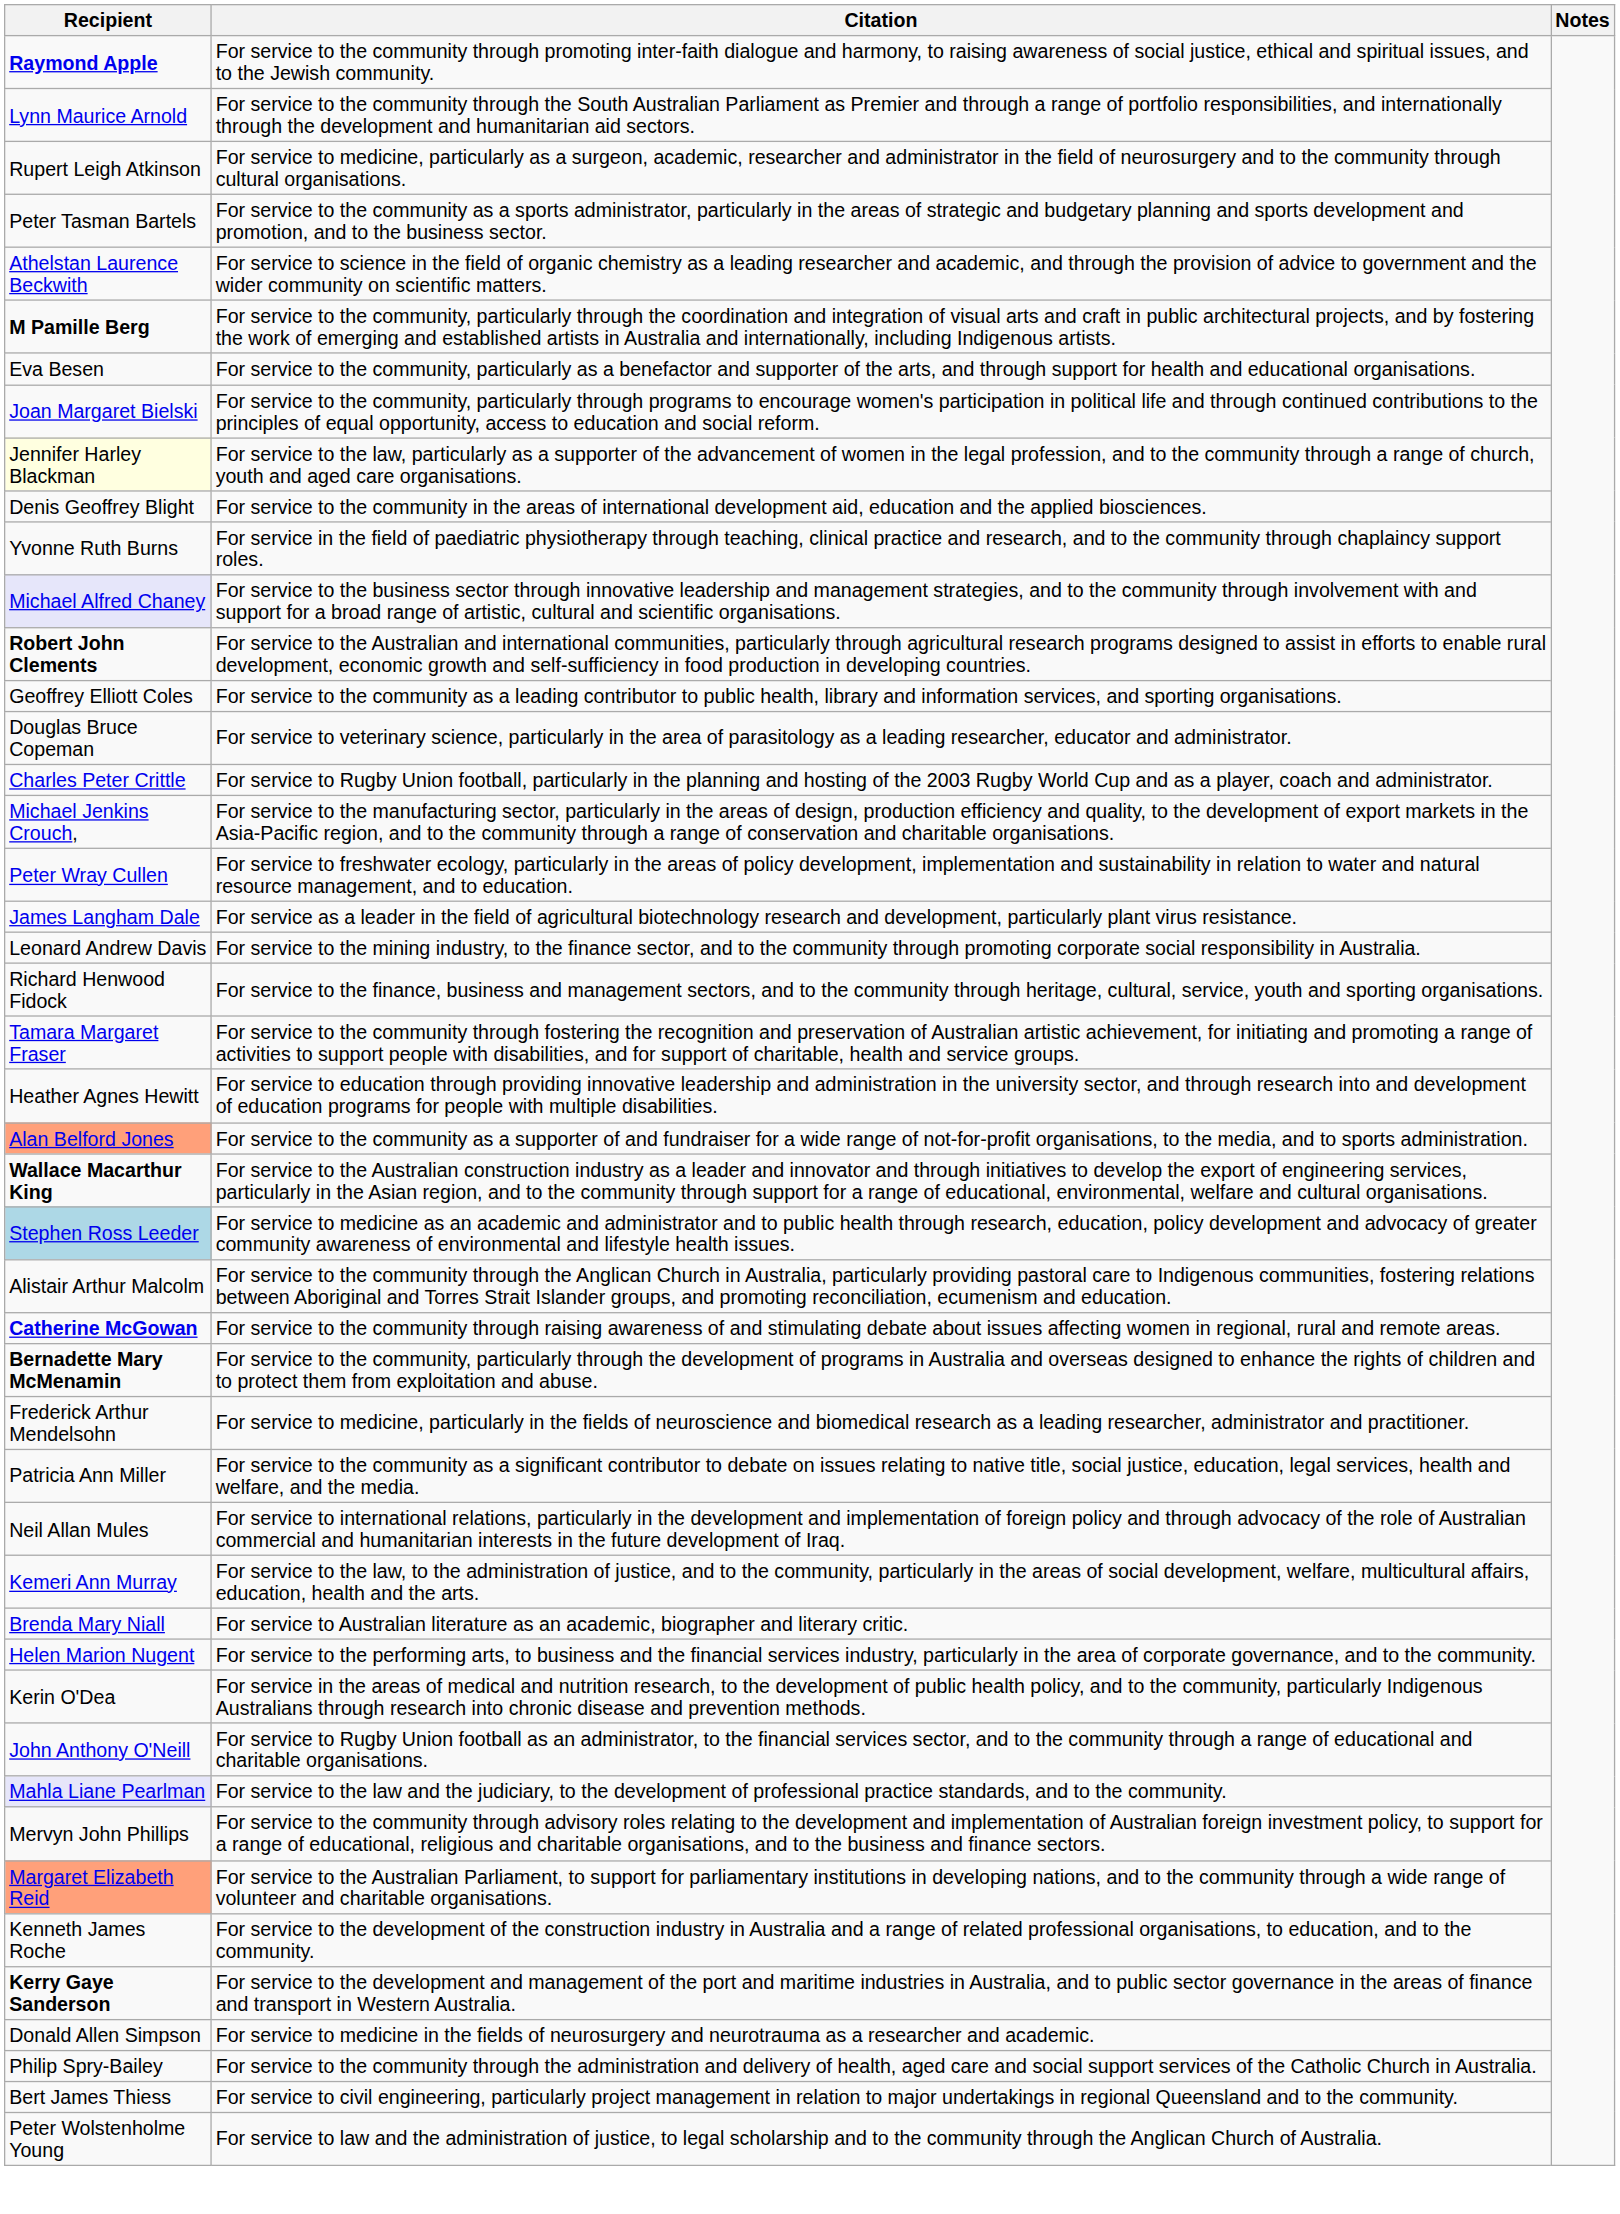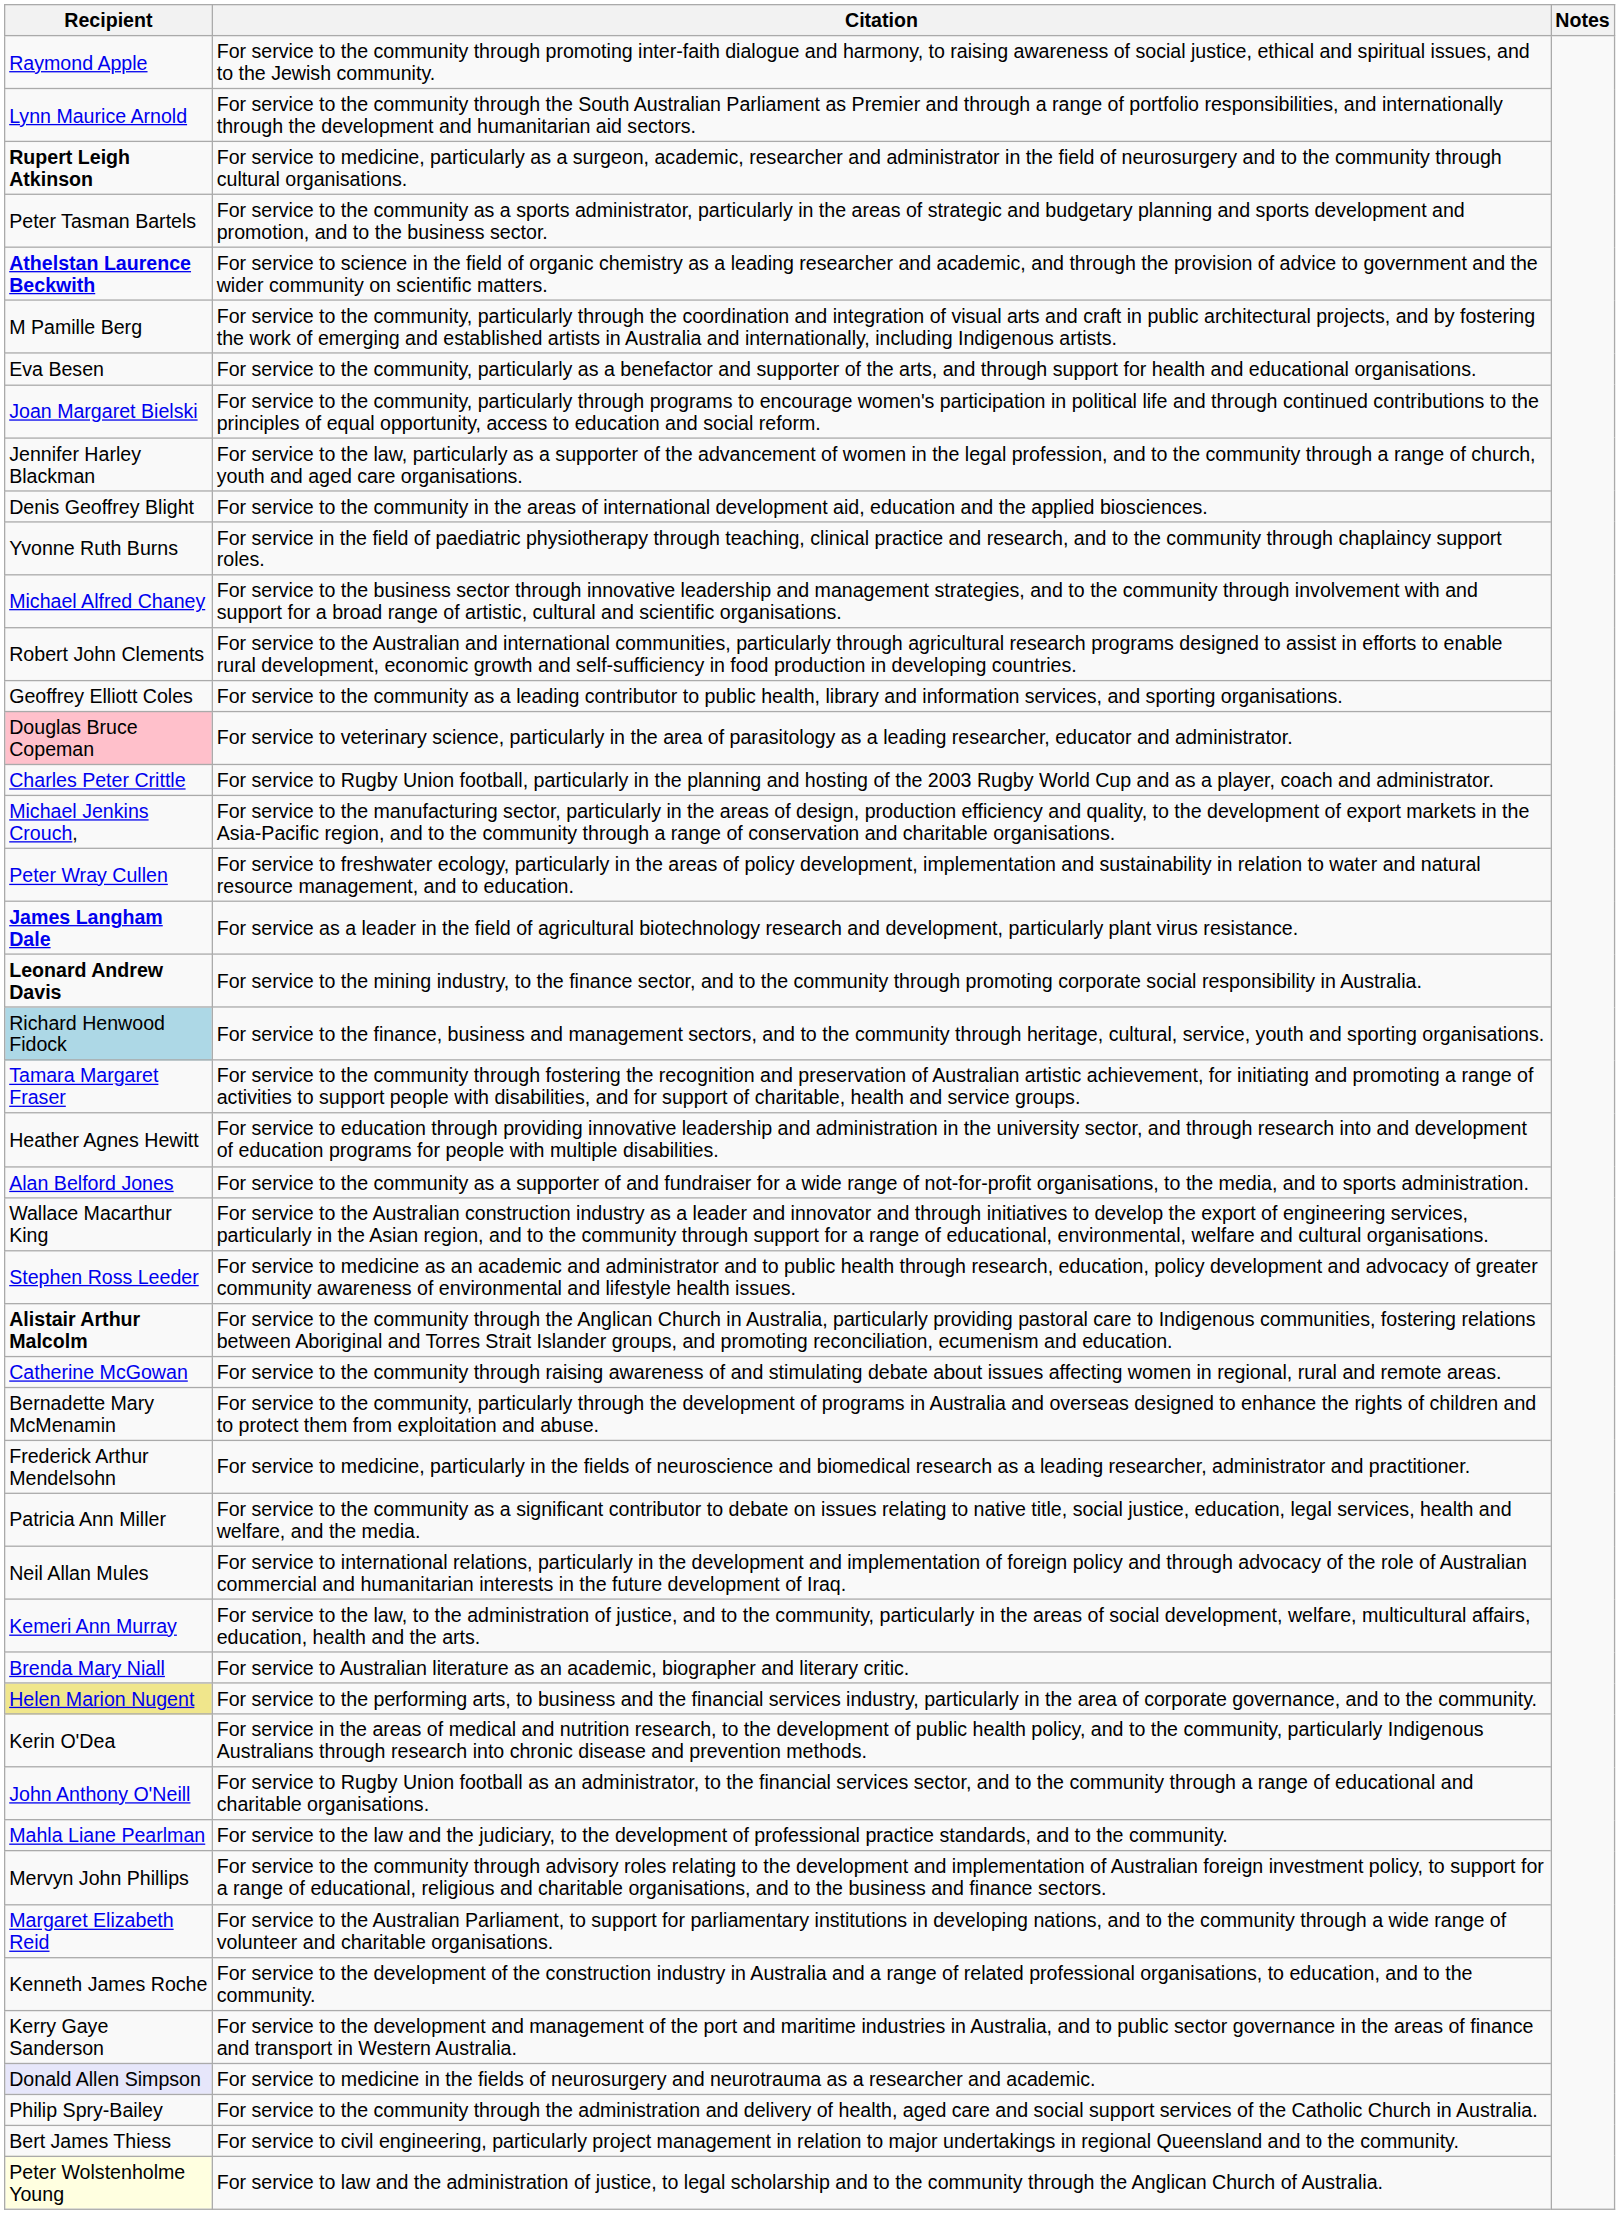(83, 62) bold -> (78, 62) normal
(105, 168) normal -> (70, 168) bold
(94, 274) normal -> (100, 274) bold
(79, 327) bold -> (76, 327) normal
(75, 464) lightyellow background -> (75, 464) no background
(107, 601) lavender background -> (107, 601) no background
(67, 654) bold -> (107, 654) normal
(73, 738) no background -> (73, 738) pink background
(104, 917) normal -> (86, 928) bold
(108, 948) normal -> (86, 981) bold
(87, 990) no background -> (87, 1034) lightblue background
(91, 1138) lightsalmon background -> (91, 1182) no background
(95, 1180) bold -> (91, 1224) normal
(104, 1233) lightblue background -> (104, 1277) no background
(107, 1286) normal -> (75, 1330) bold
(103, 1328) bold -> (99, 1372) normal
(86, 1370) bold -> (82, 1414) normal
(102, 1655) no background -> (102, 1699) khaki background
(107, 1792) lavender background -> (107, 1836) no background
(91, 1887) lightsalmon background -> (91, 1931) no background
(61, 1993) bold -> (59, 2037) normal
(105, 2035) no background -> (105, 2079) lavender background
(97, 2139) no background -> (97, 2183) lightyellow background
